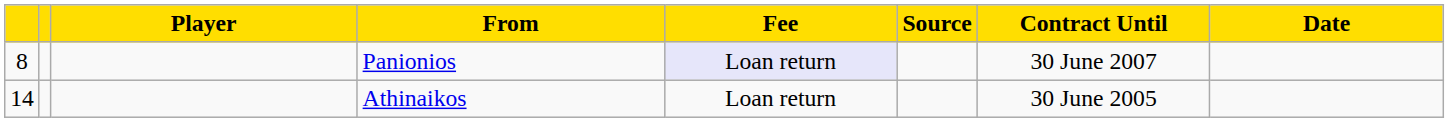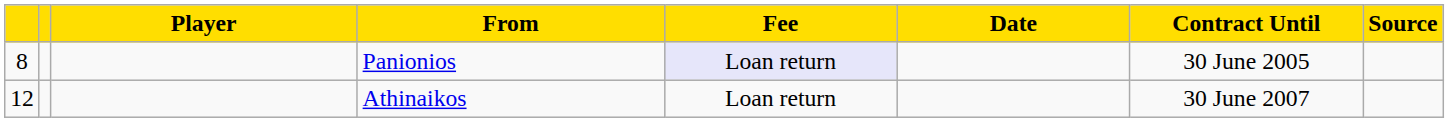columns swapped: (1327, 23) <-> (937, 23)
(1094, 60) 30 June 2007 -> (1246, 60) 30 June 2005
(22, 98) 14 -> (22, 98) 12
(1094, 98) 30 June 2005 -> (1246, 98) 30 June 2007
